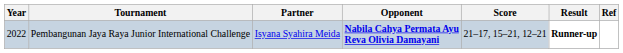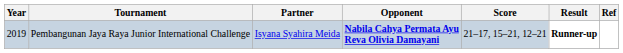(16, 34) 2022 -> (16, 34) 2019
